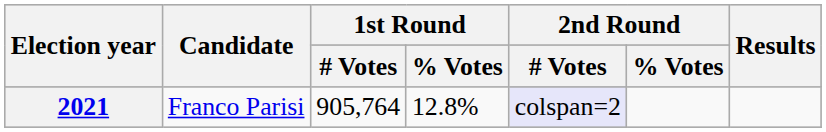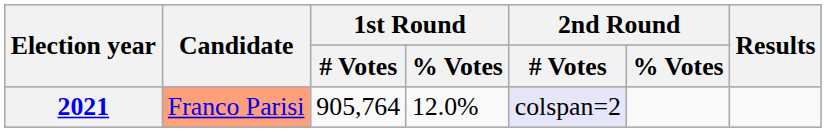(236, 106) no background -> (236, 106) lightsalmon background
(445, 106) 12.8% -> (445, 106) 12.0%
